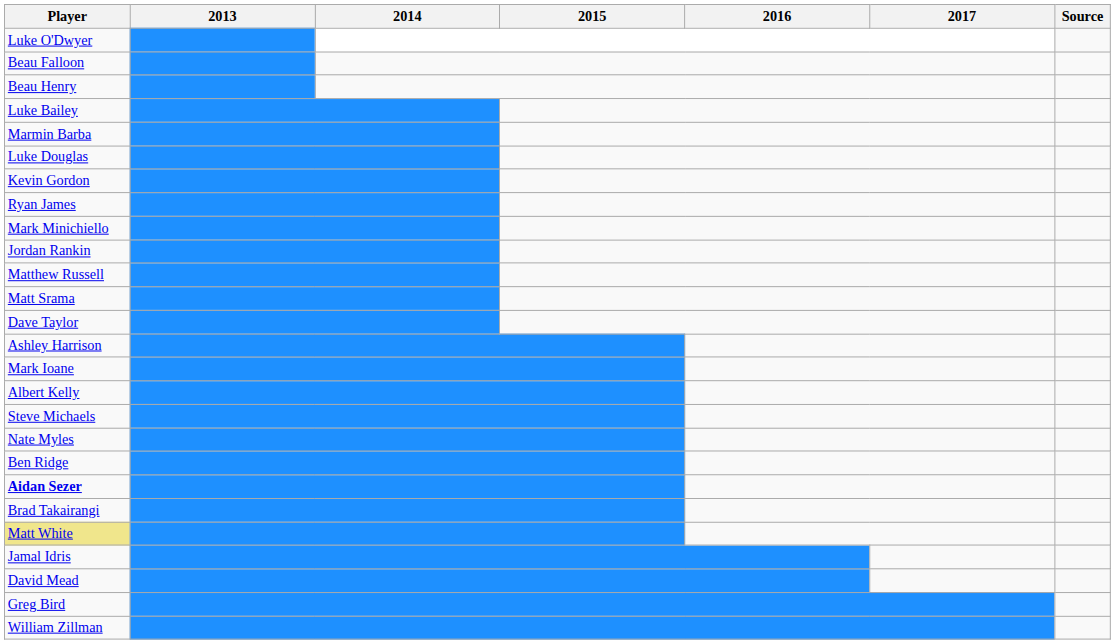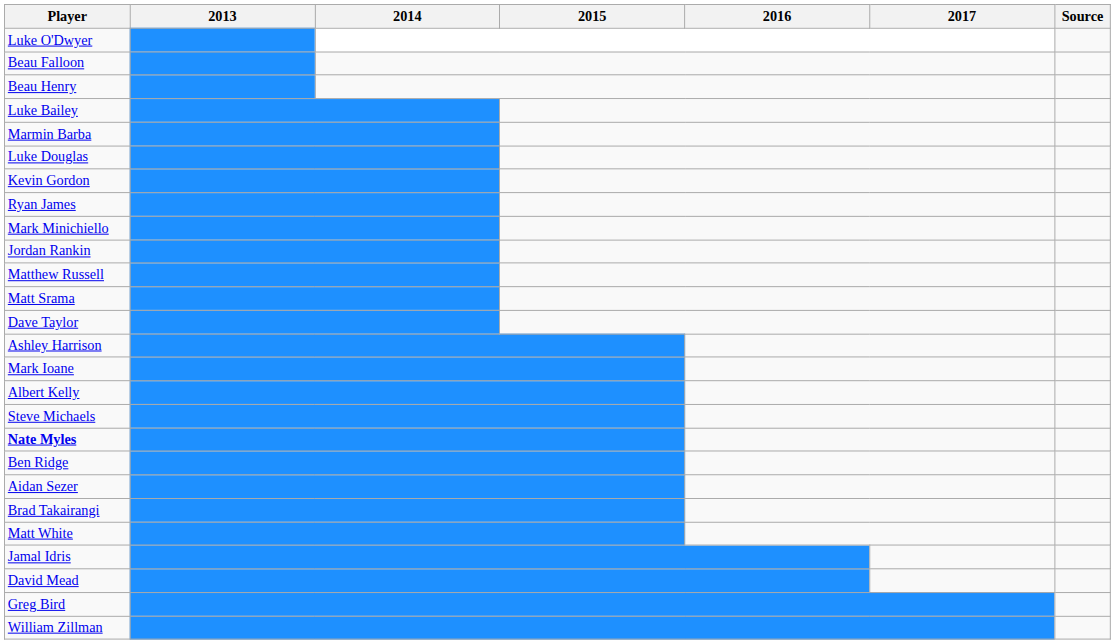(41, 439) normal -> (42, 439) bold
(45, 486) bold -> (43, 486) normal
(40, 533) khaki background -> (40, 533) no background
